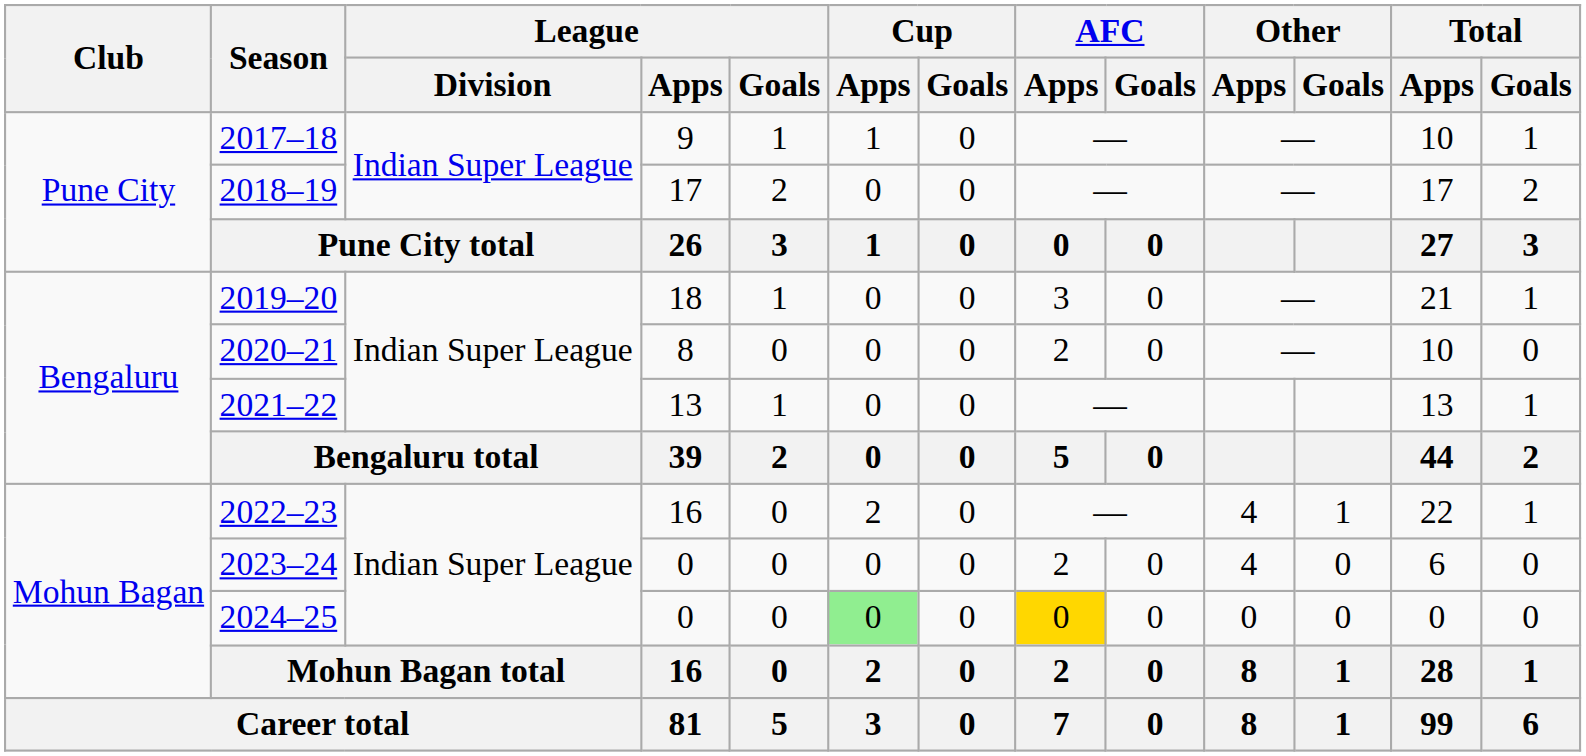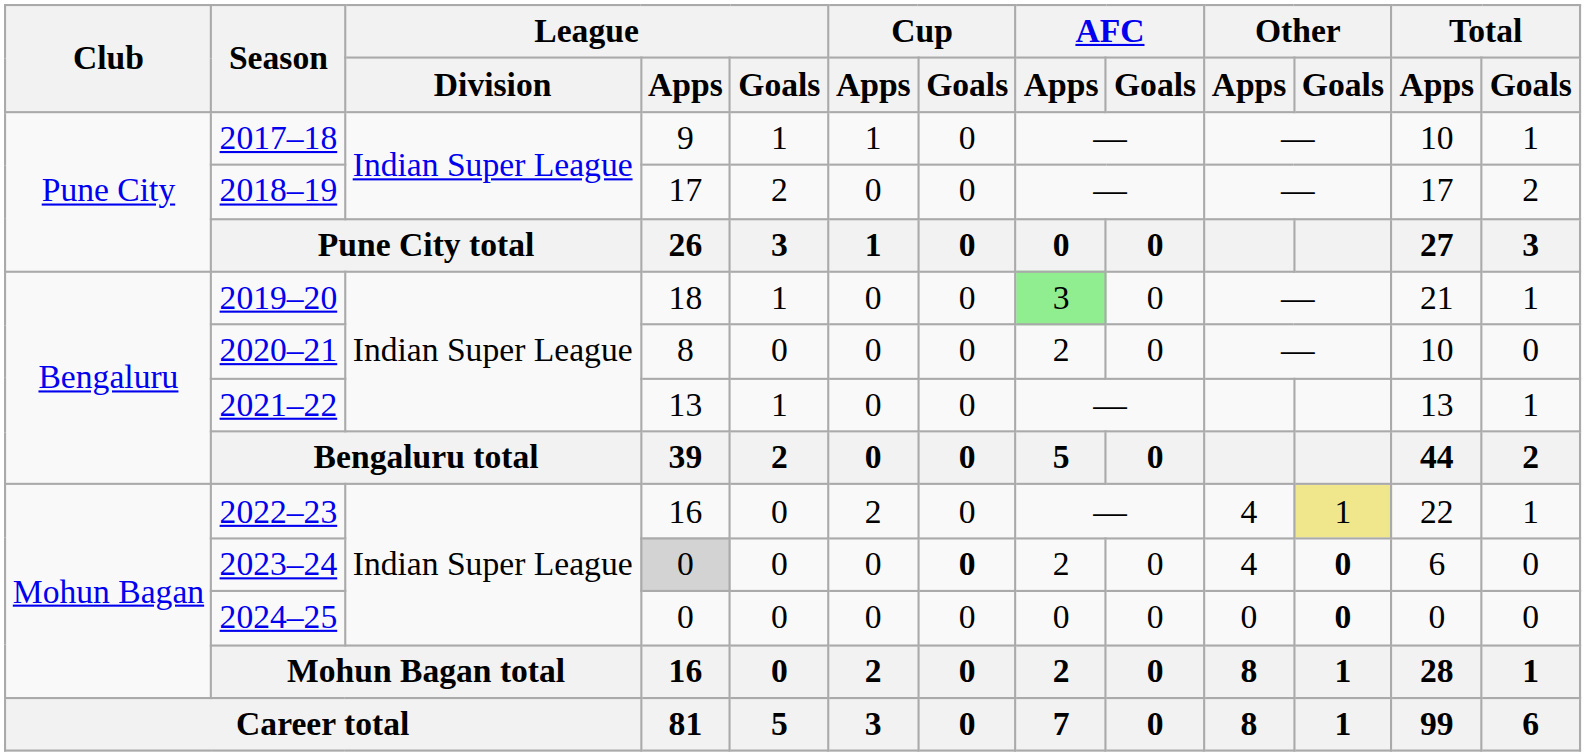(1061, 297) no background -> (1061, 297) lightgreen background
(1343, 510) no background -> (1343, 510) khaki background
(685, 564) no background -> (685, 564) lightgrey background
(967, 564) normal -> (967, 564) bold
(1343, 564) normal -> (1343, 564) bold
(873, 617) lightgreen background -> (873, 617) no background
(1061, 617) gold background -> (1061, 617) no background
(1343, 617) normal -> (1343, 617) bold
